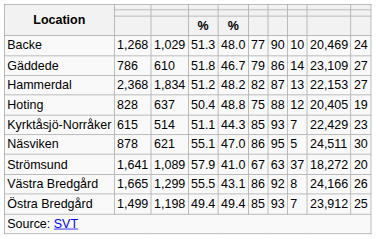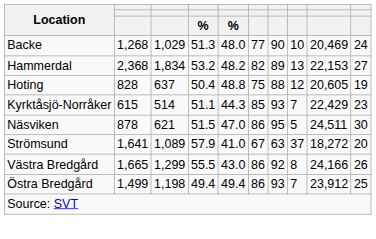- row: (33, 65)
(203, 85) 51.2 -> (203, 65) 53.2
(278, 85) 87 -> (278, 65) 89
(329, 105) 20,405 -> (329, 85) 20,605
(203, 144) 55.1 -> (203, 124) 51.5
(233, 184) 43.1 -> (233, 164) 43.0
(258, 204) 85 -> (258, 184) 86
